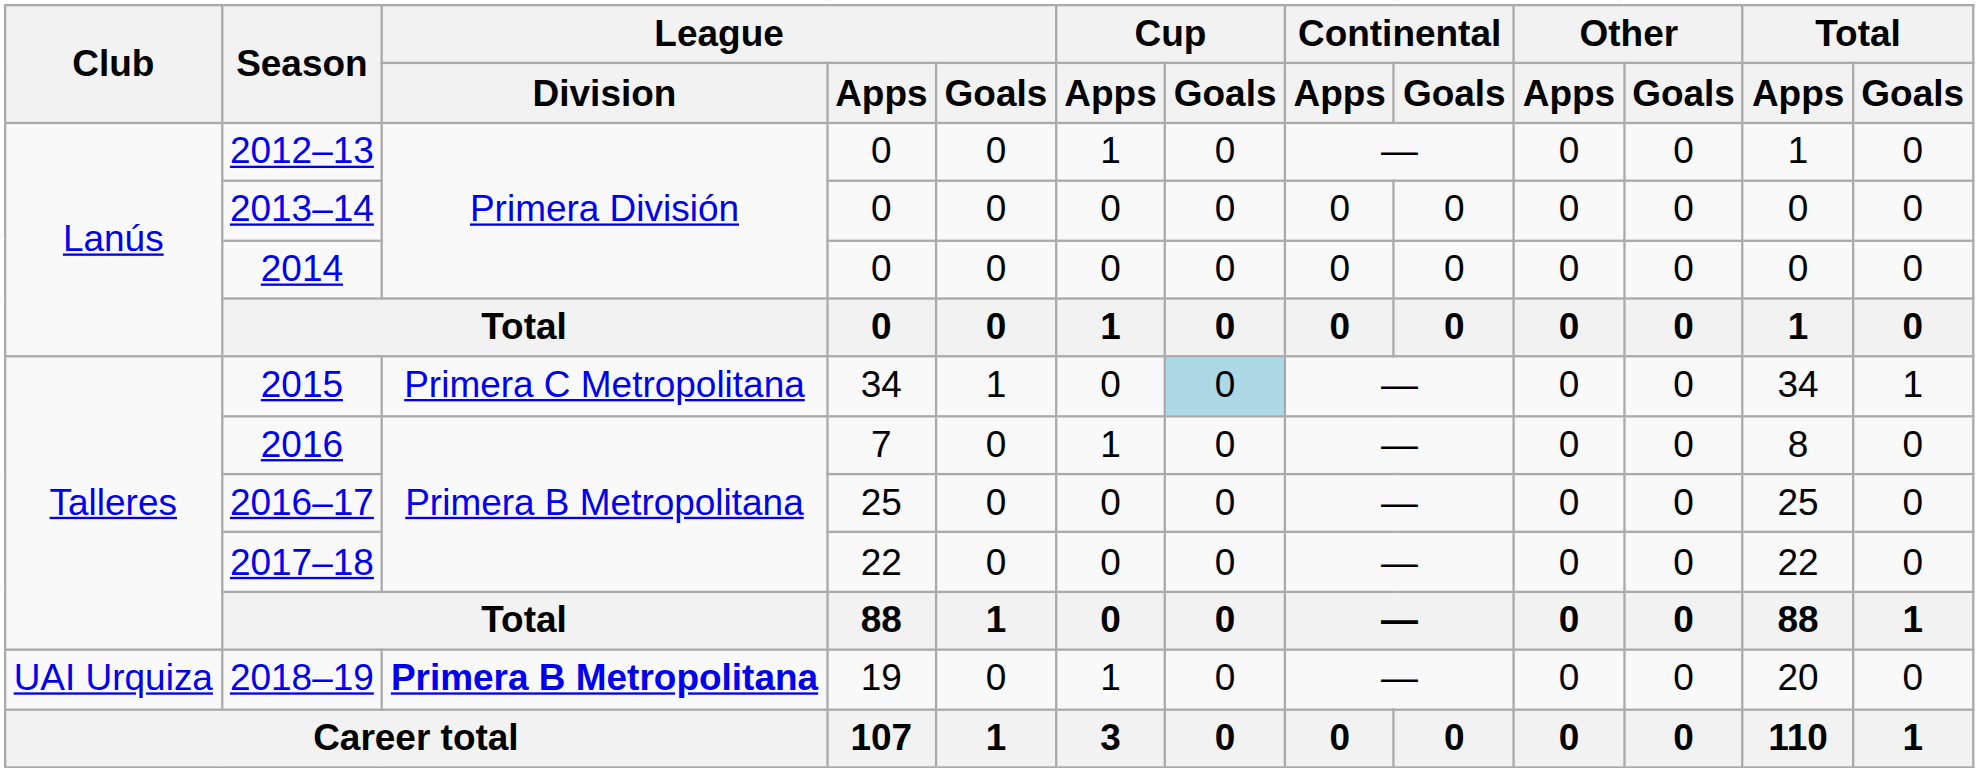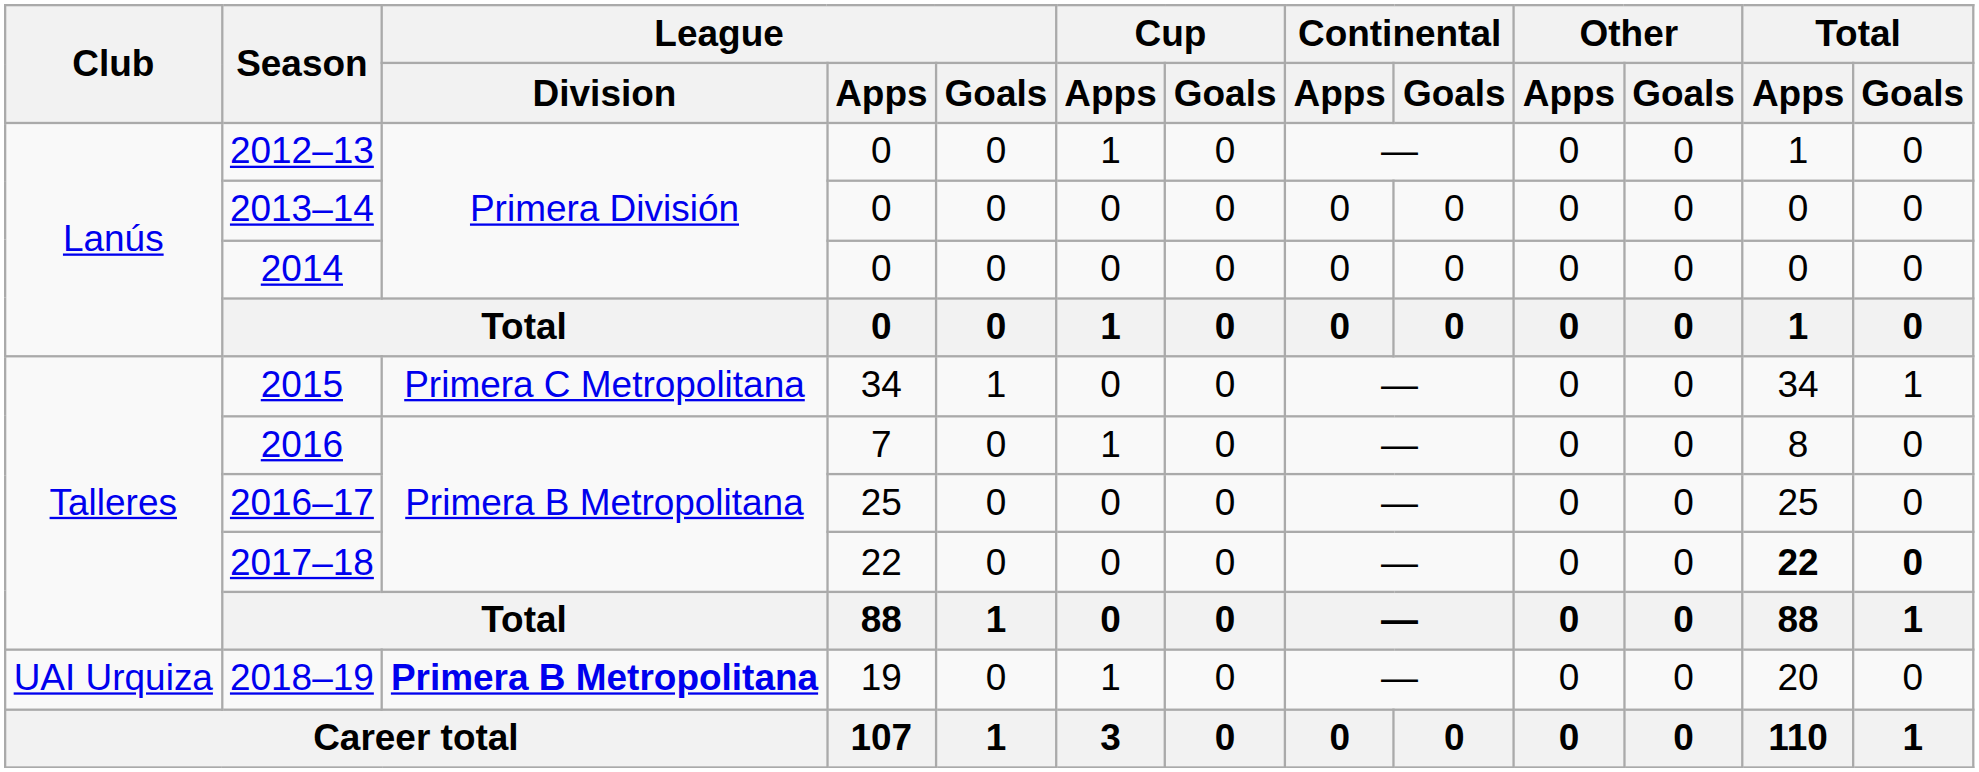(1225, 385) lightblue background -> (1225, 385) no background
(1798, 561) normal -> (1798, 561) bold
(1913, 561) normal -> (1913, 561) bold
